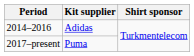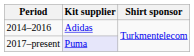(76, 43) no background -> (76, 43) lavender background
